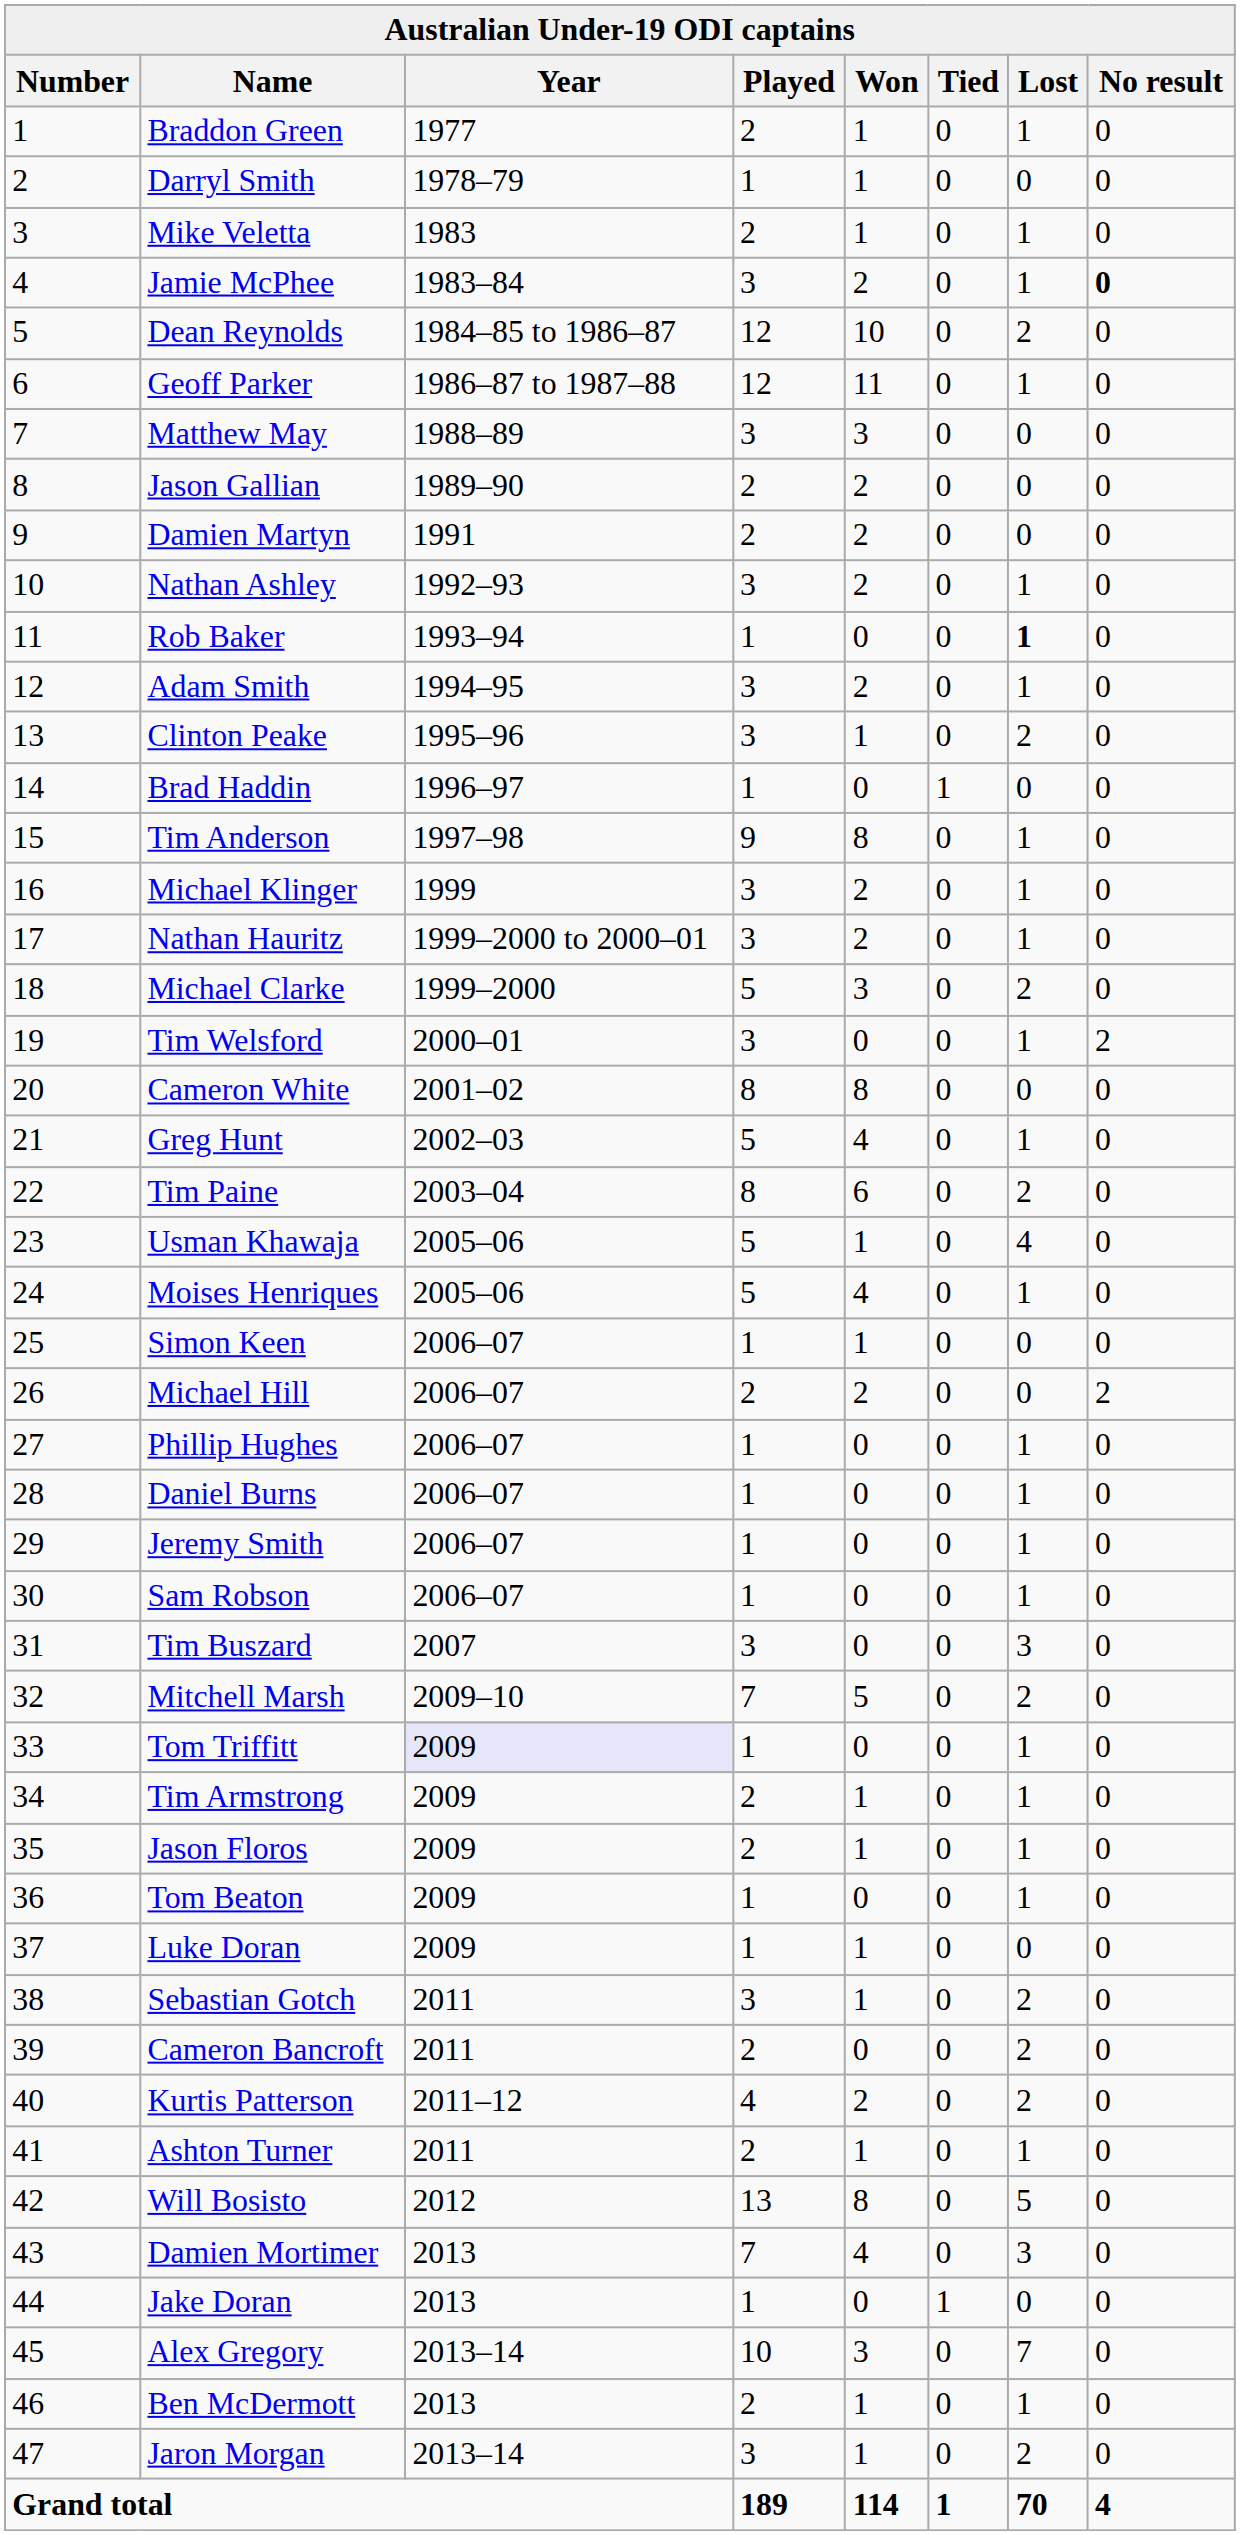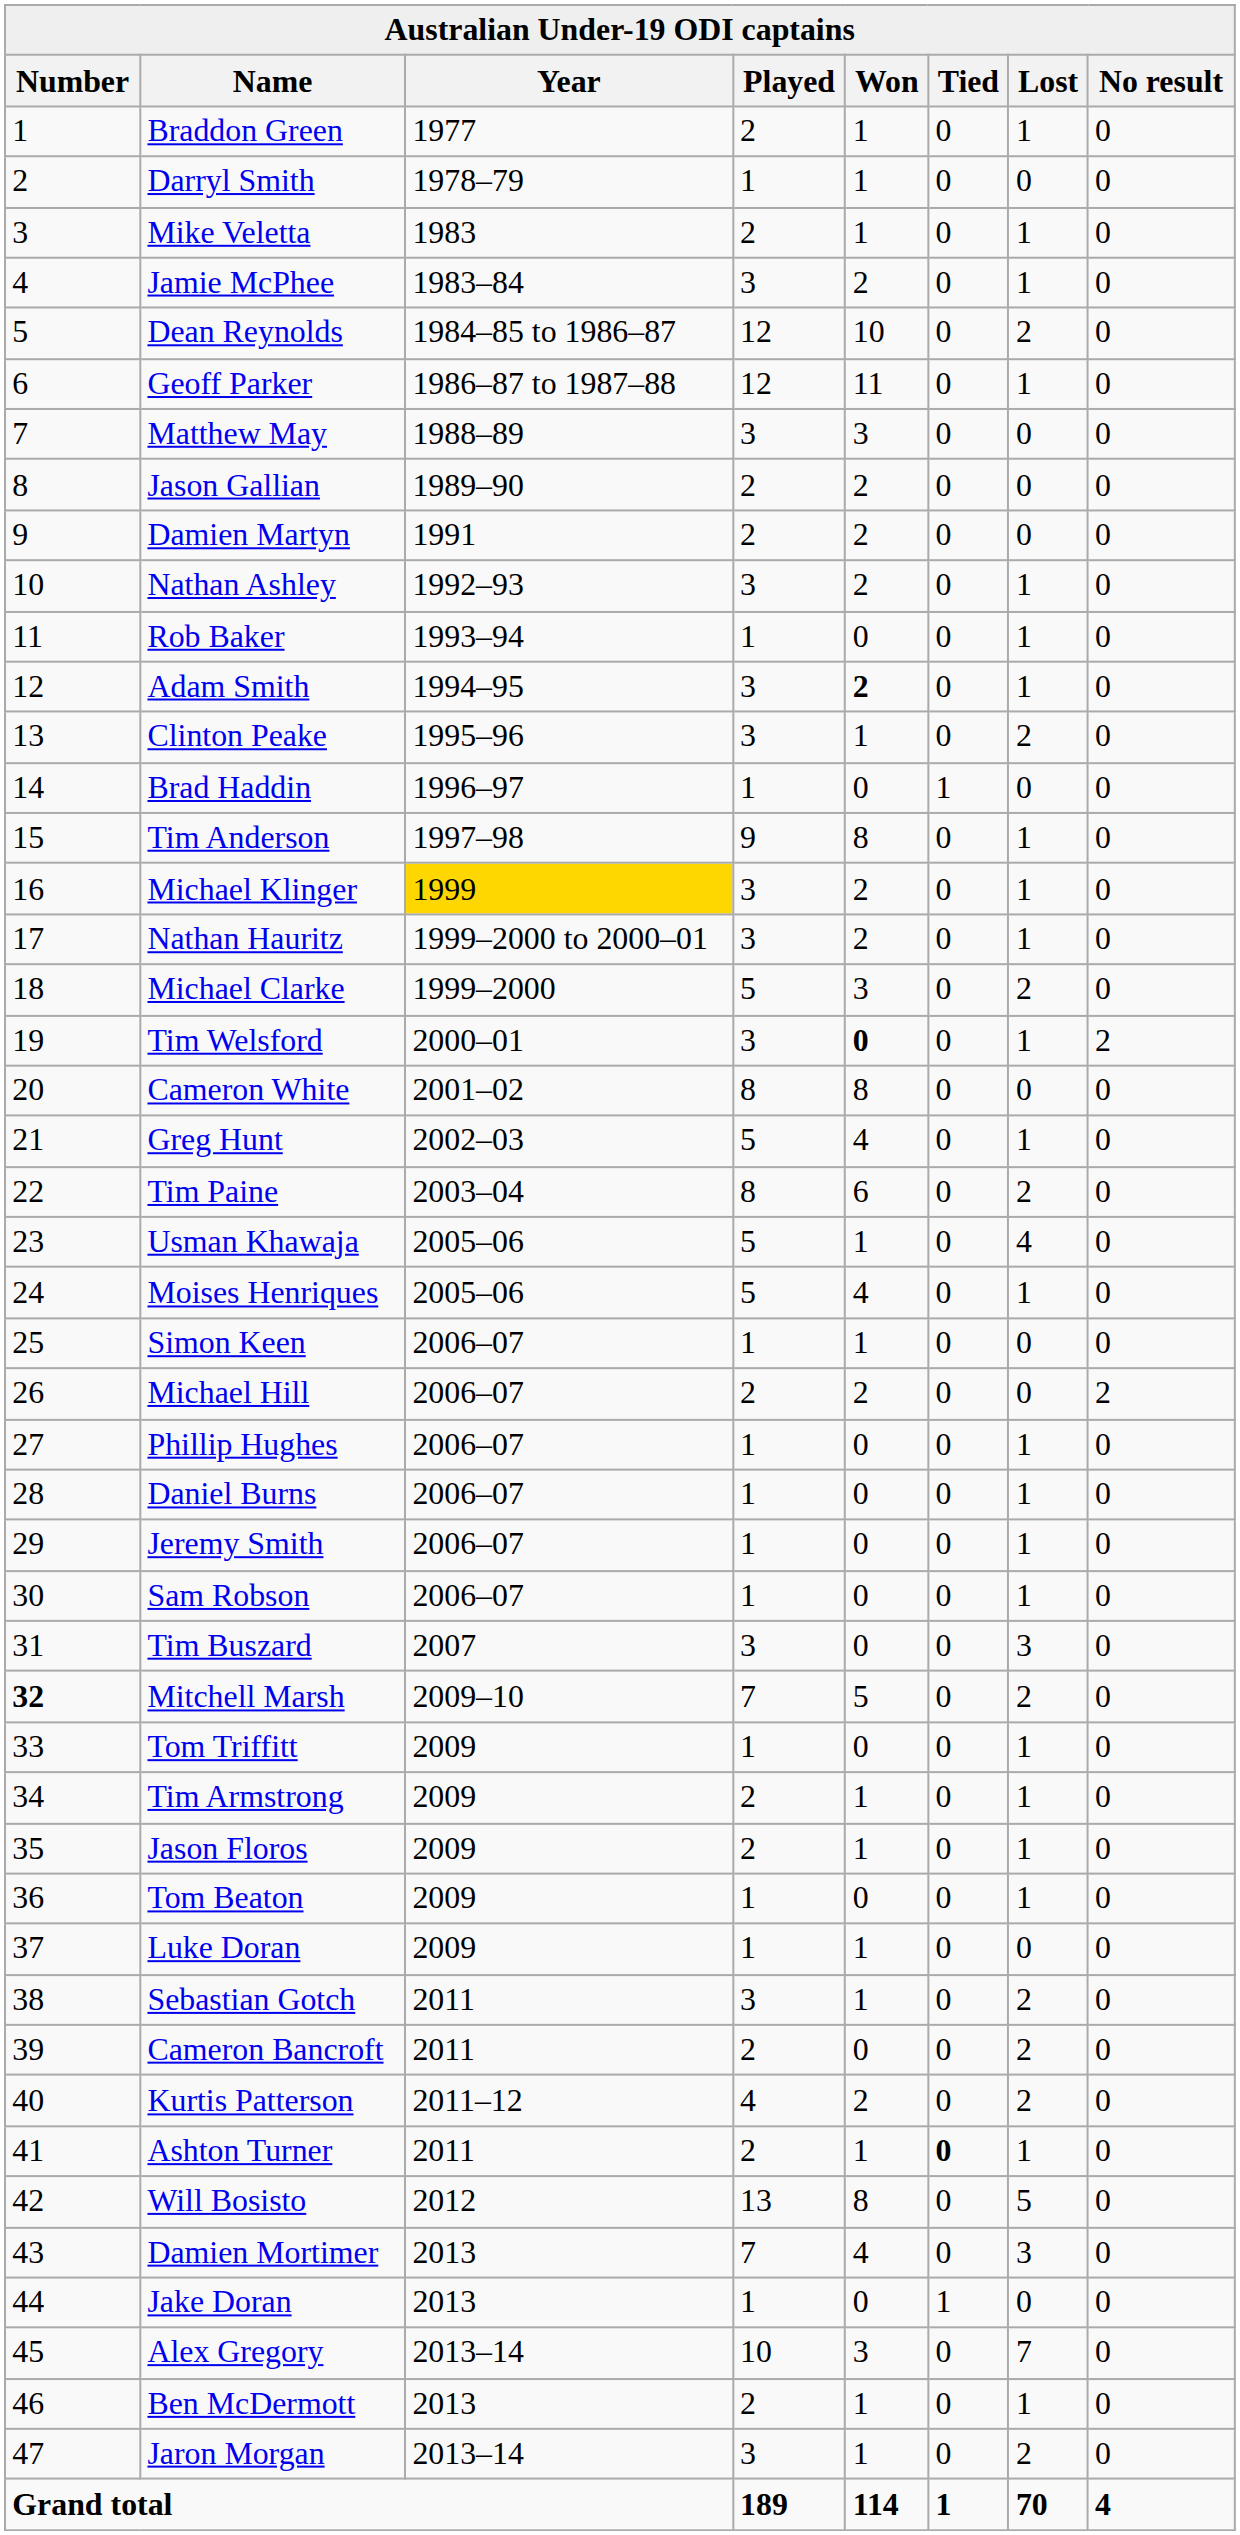(1103, 282) bold -> (1103, 282) normal
(1024, 635) bold -> (1024, 635) normal
(861, 686) normal -> (861, 686) bold
(444, 888) no background -> (444, 888) gold background
(861, 1039) normal -> (861, 1039) bold
(28, 1696) normal -> (28, 1696) bold
(444, 1746) lavender background -> (444, 1746) no background
(944, 2150) normal -> (944, 2150) bold
